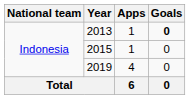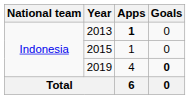(131, 31) normal -> (131, 31) bold
(167, 31) bold -> (167, 31) normal
(167, 67) normal -> (167, 67) bold
